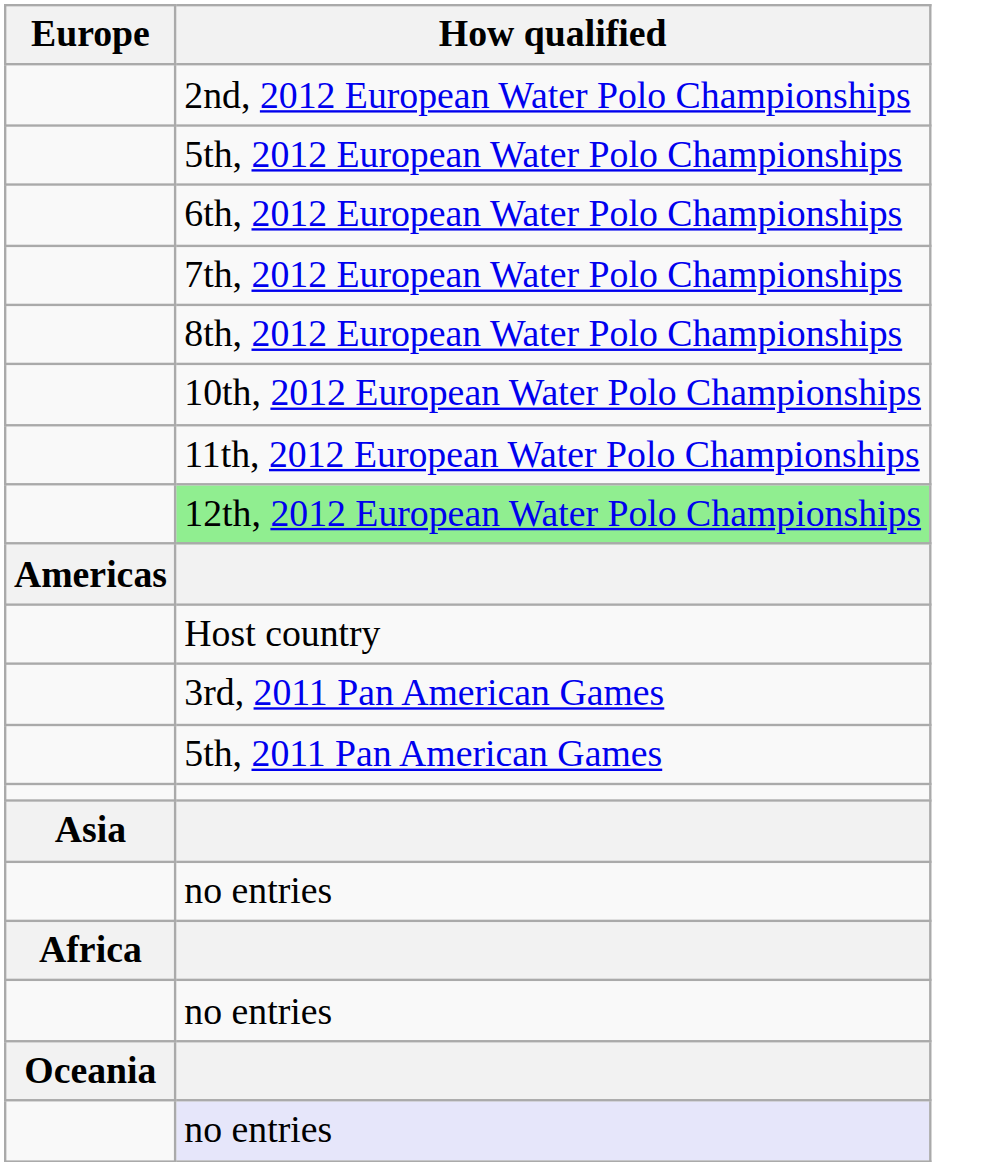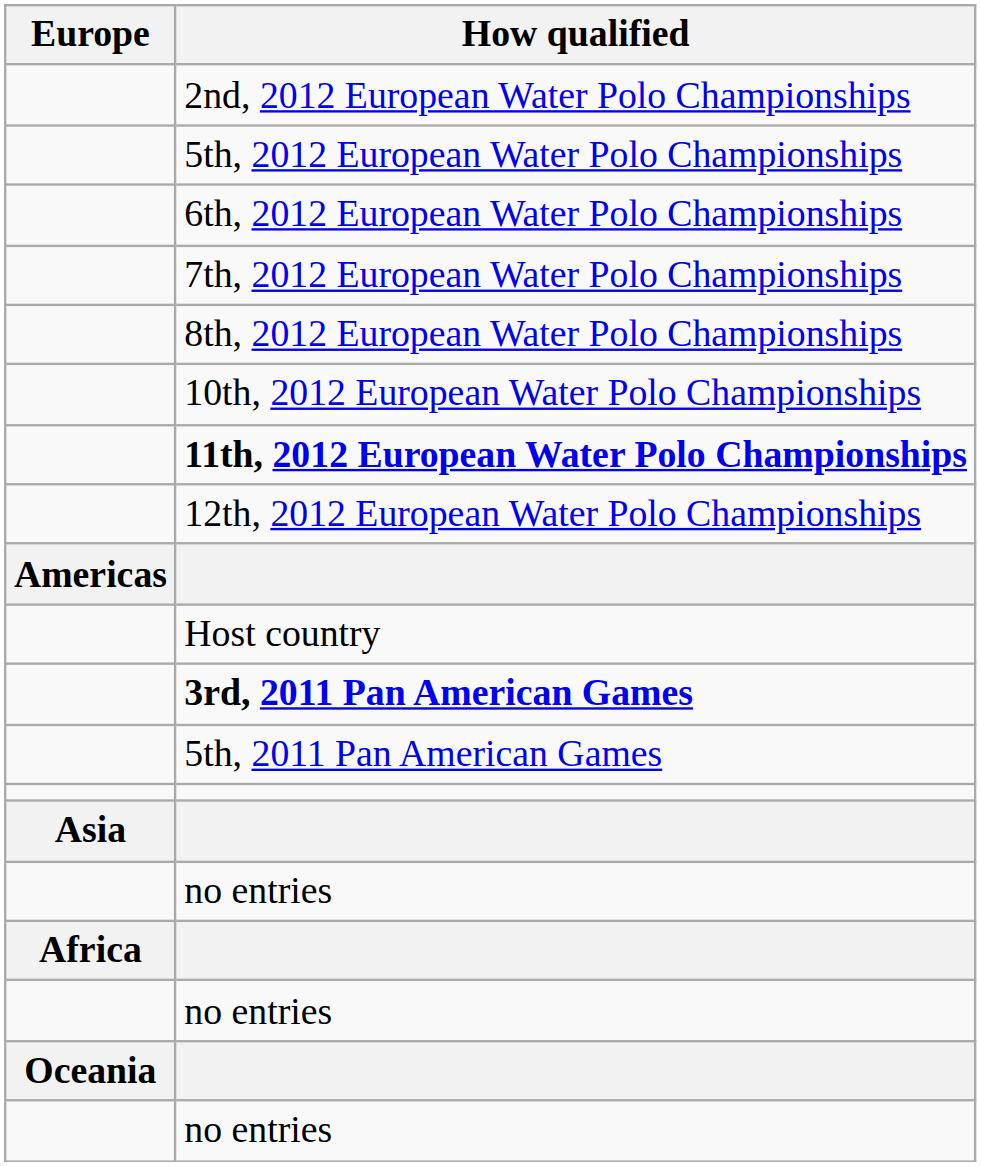(552, 453) normal -> (576, 453) bold
(553, 513) lightgreen background -> (553, 513) no background
(424, 693) normal -> (439, 693) bold
(258, 1129) lavender background -> (258, 1129) no background
